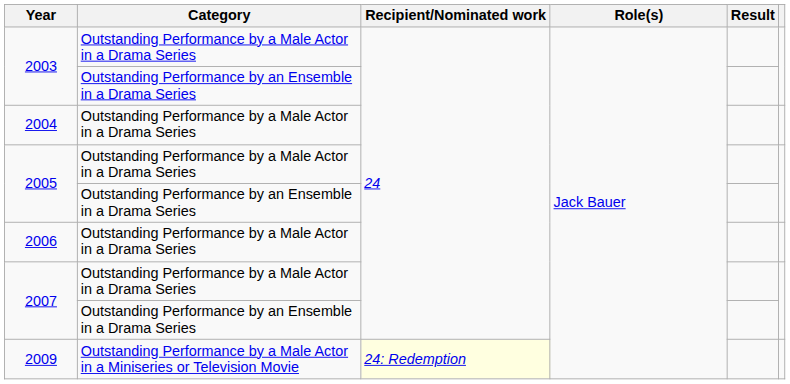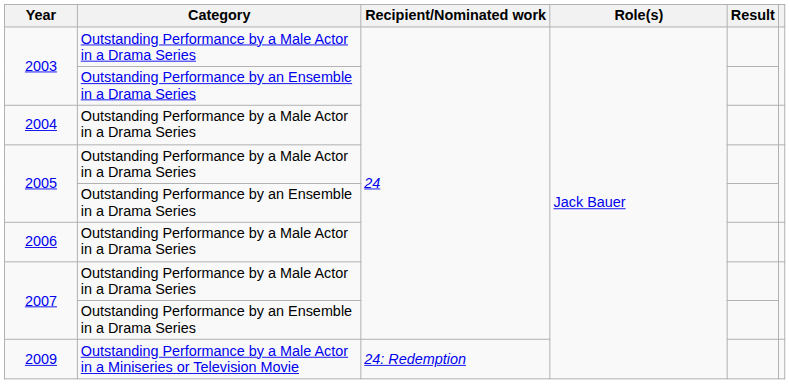(415, 359) lightyellow background -> (415, 359) no background
